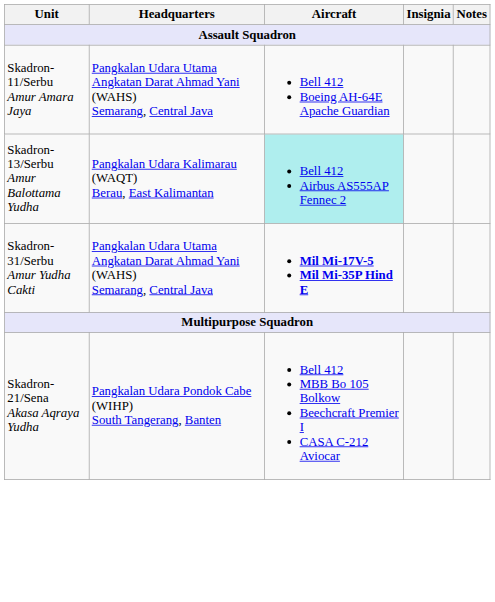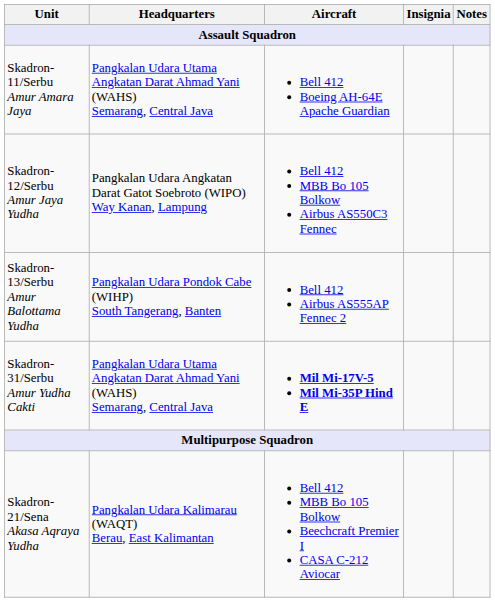+ row: (35, 193)
(164, 178) Pangkalan Udara Kalimarau (WAQT) Berau, East Kalimantan -> (172, 296) Pangkalan Udara Pondok Cabe (WIHP) South Tangerang, Banten
(334, 186) paleturquoise background -> (334, 304) no background
(172, 406) Pangkalan Udara Pondok Cabe (WIHP) South Tangerang, Banten -> (164, 523) Pangkalan Udara Kalimarau (WAQT) Berau, East Kalimantan
